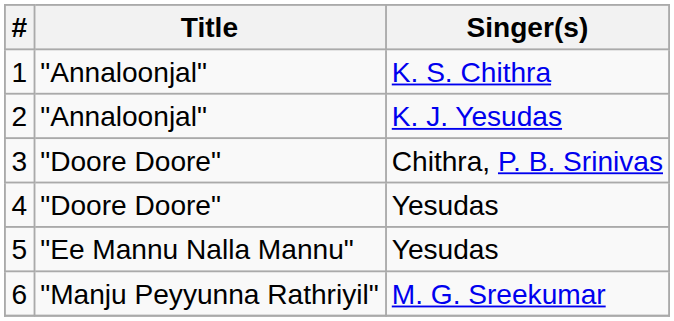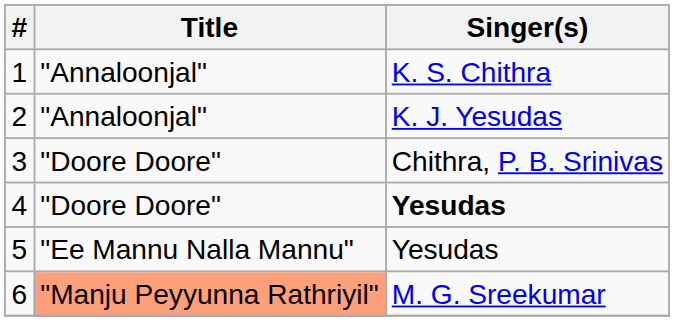(445, 205) normal -> (449, 205) bold
(209, 294) no background -> (209, 294) lightsalmon background
